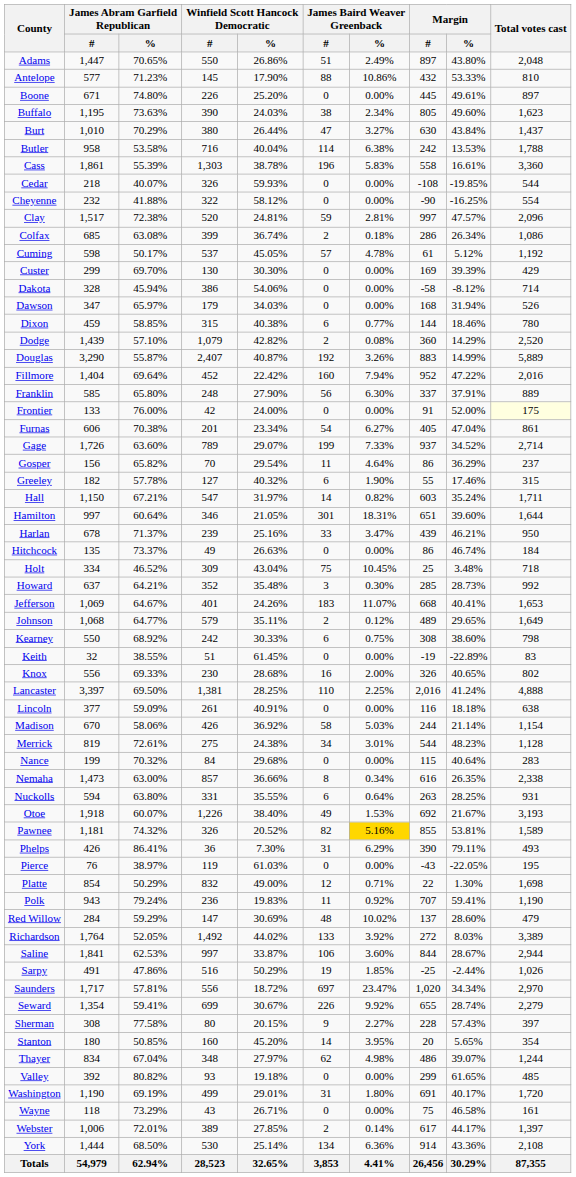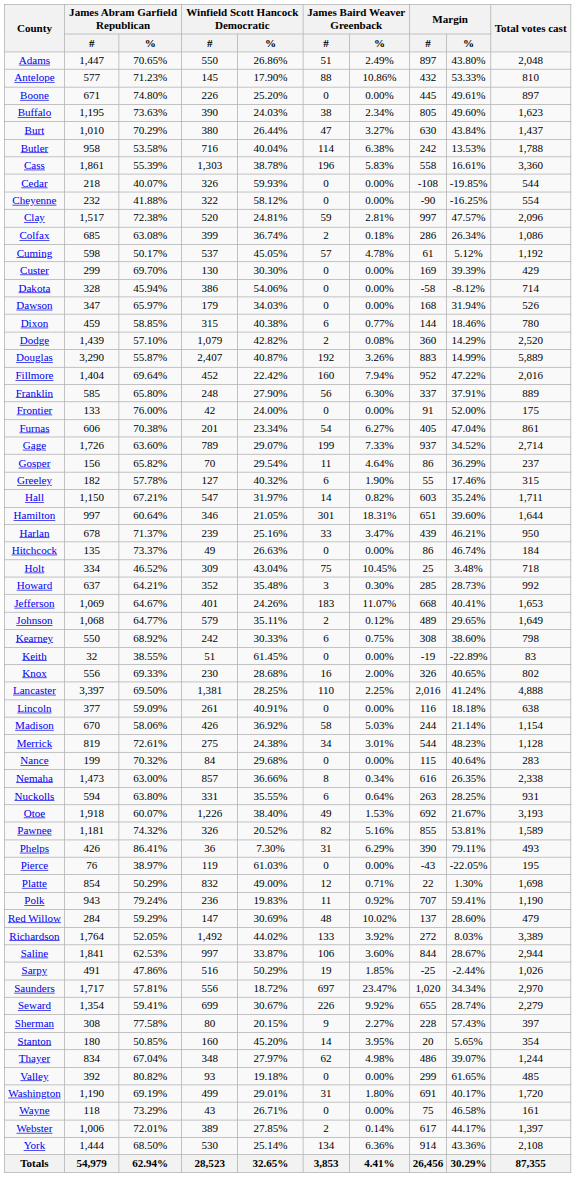(531, 410) lightyellow background -> (531, 410) no background
(379, 831) gold background -> (379, 831) no background
